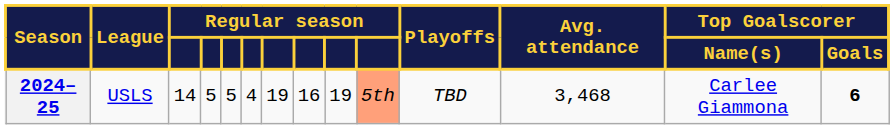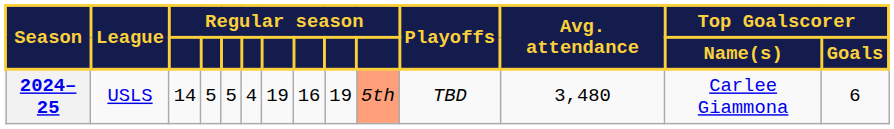(583, 97) 3,468 -> (583, 97) 3,480
(855, 97) bold -> (855, 97) normal
